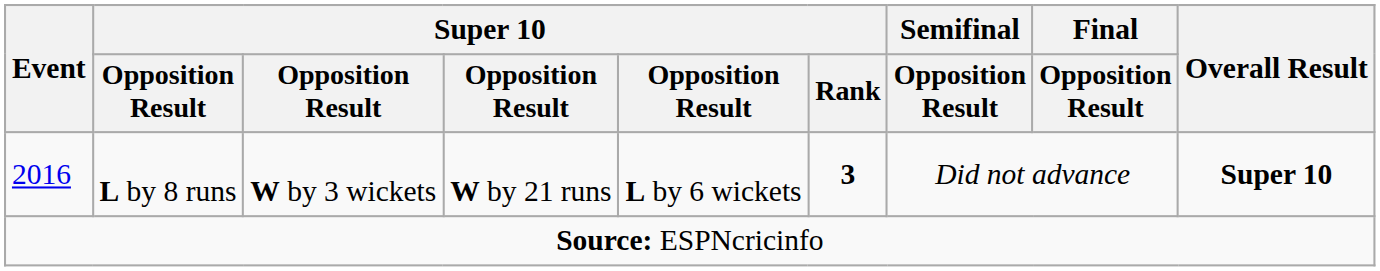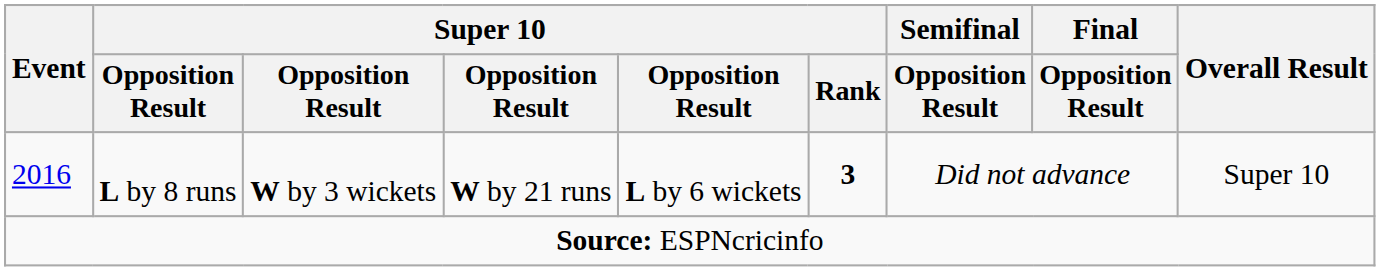(1276, 174) bold -> (1276, 174) normal
